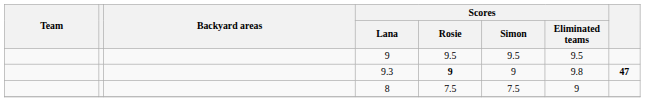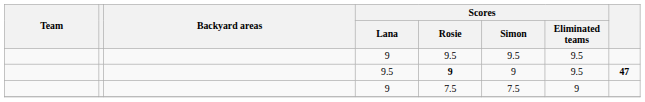(387, 72) 9.3 -> (387, 72) 9.5
(577, 72) 9.8 -> (577, 72) 9.5
(387, 89) 8 -> (387, 89) 9
